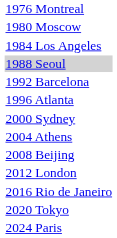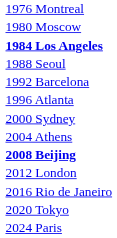(53, 45) normal -> (54, 45) bold
(36, 63) lightgrey background -> (36, 63) no background
(40, 155) normal -> (41, 155) bold
